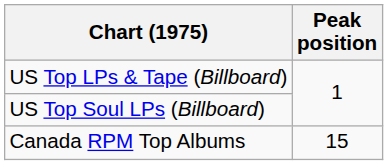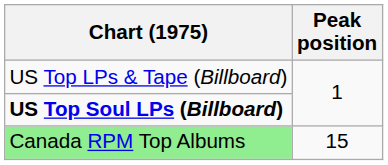(137, 109) normal -> (146, 109) bold
(127, 142) no background -> (127, 142) lightgreen background
